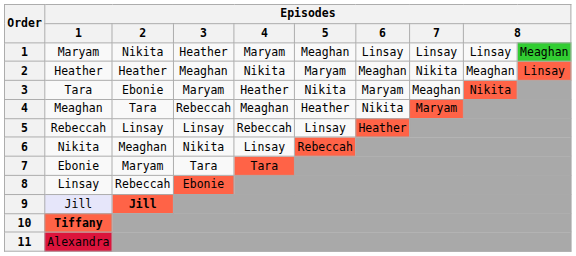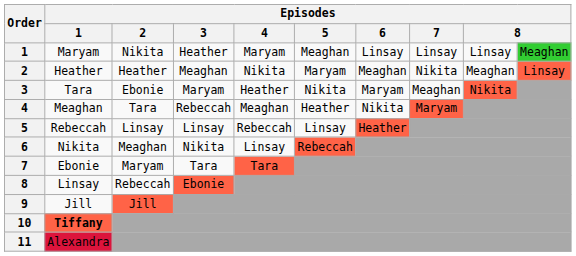(78, 204) lavender background -> (78, 204) no background
(143, 204) bold -> (143, 204) normal
